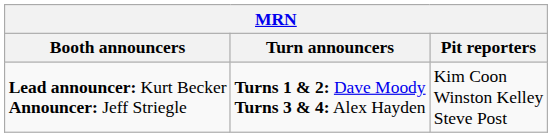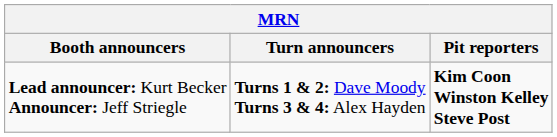(488, 97) normal -> (491, 97) bold
